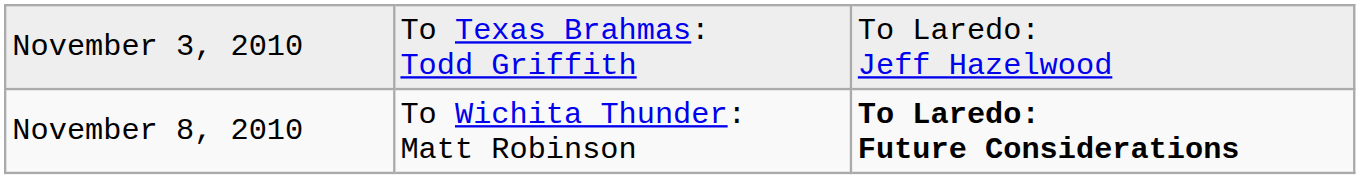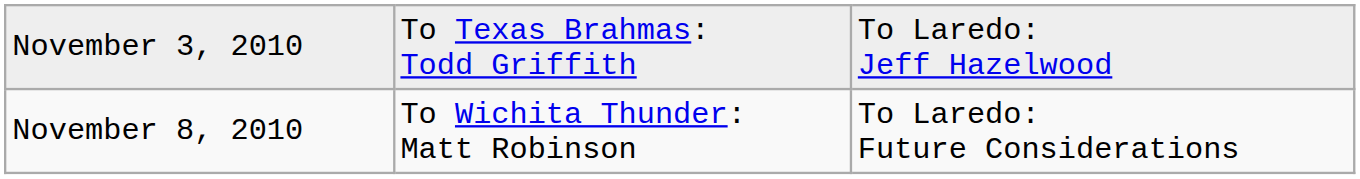(1049, 132) bold -> (1049, 132) normal
